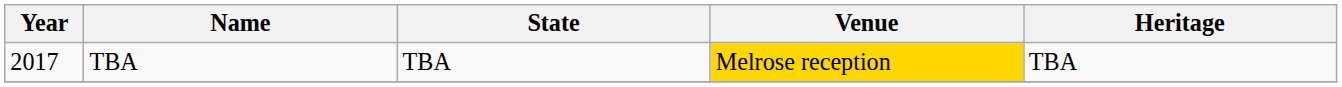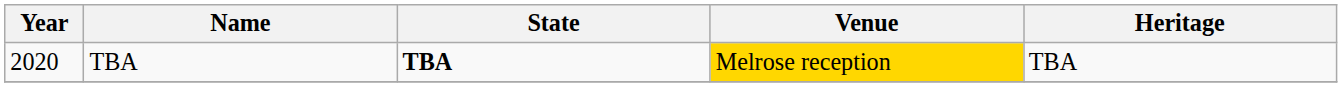(34, 61) 2017 -> (34, 61) 2020
(427, 61) normal -> (427, 61) bold
